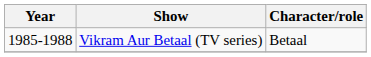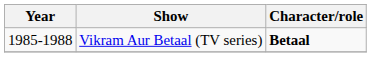(288, 39) normal -> (289, 39) bold
